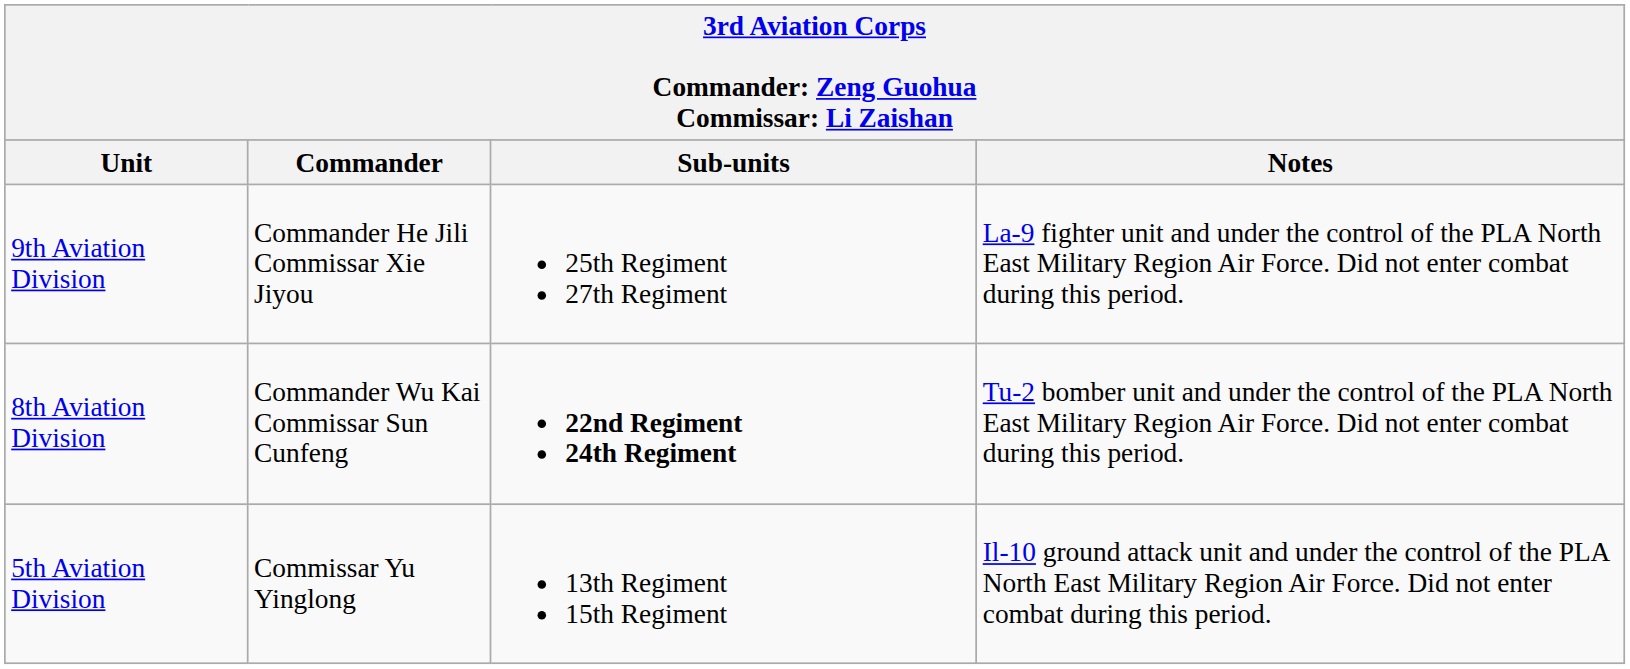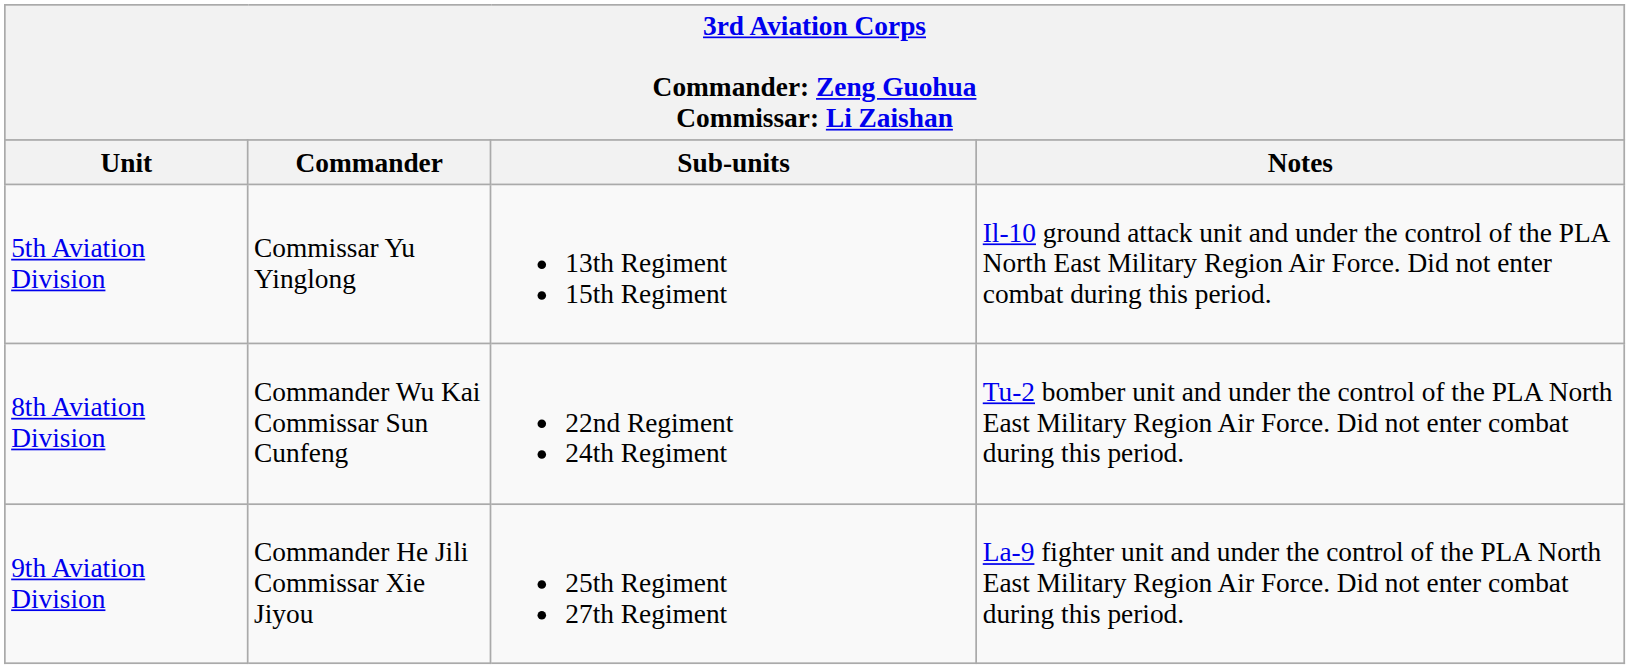rows swapped: (78, 582) <-> (78, 263)
(734, 439) bold -> (734, 439) normal
